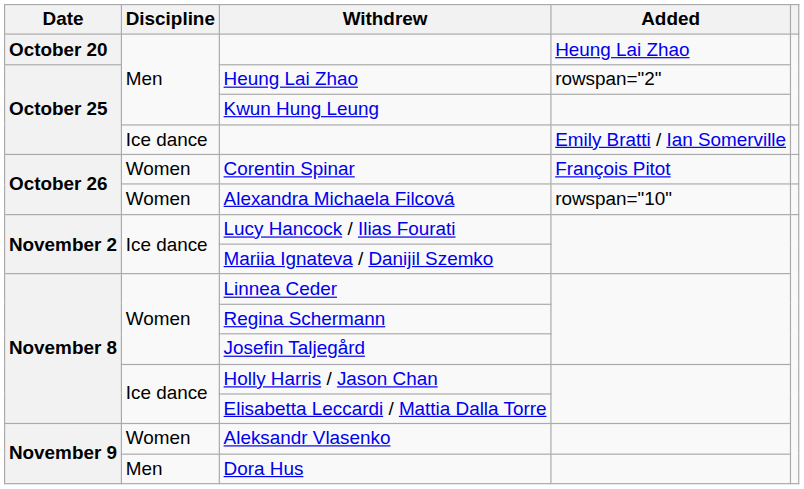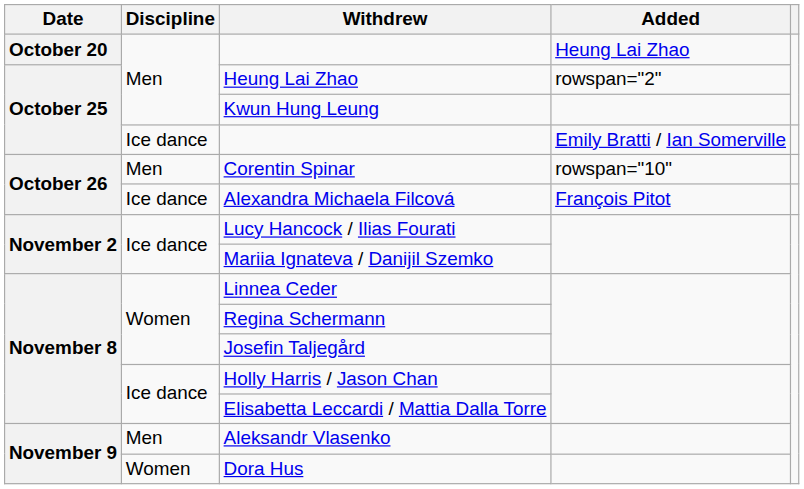(158, 169) Women -> (144, 169) Men
(613, 169) François Pitot -> (614, 169) rowspan="10"
(158, 199) Women -> (167, 199) Ice dance
(614, 199) rowspan="10" -> (613, 199) François Pitot
(158, 438) Women -> (144, 438) Men
(144, 468) Men -> (158, 468) Women
